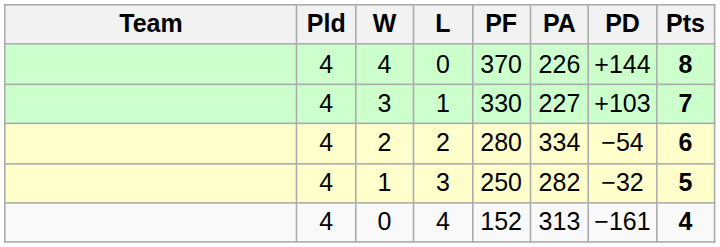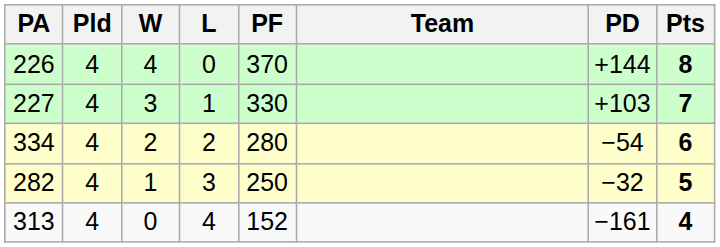columns swapped: (151, 24) <-> (559, 24)
